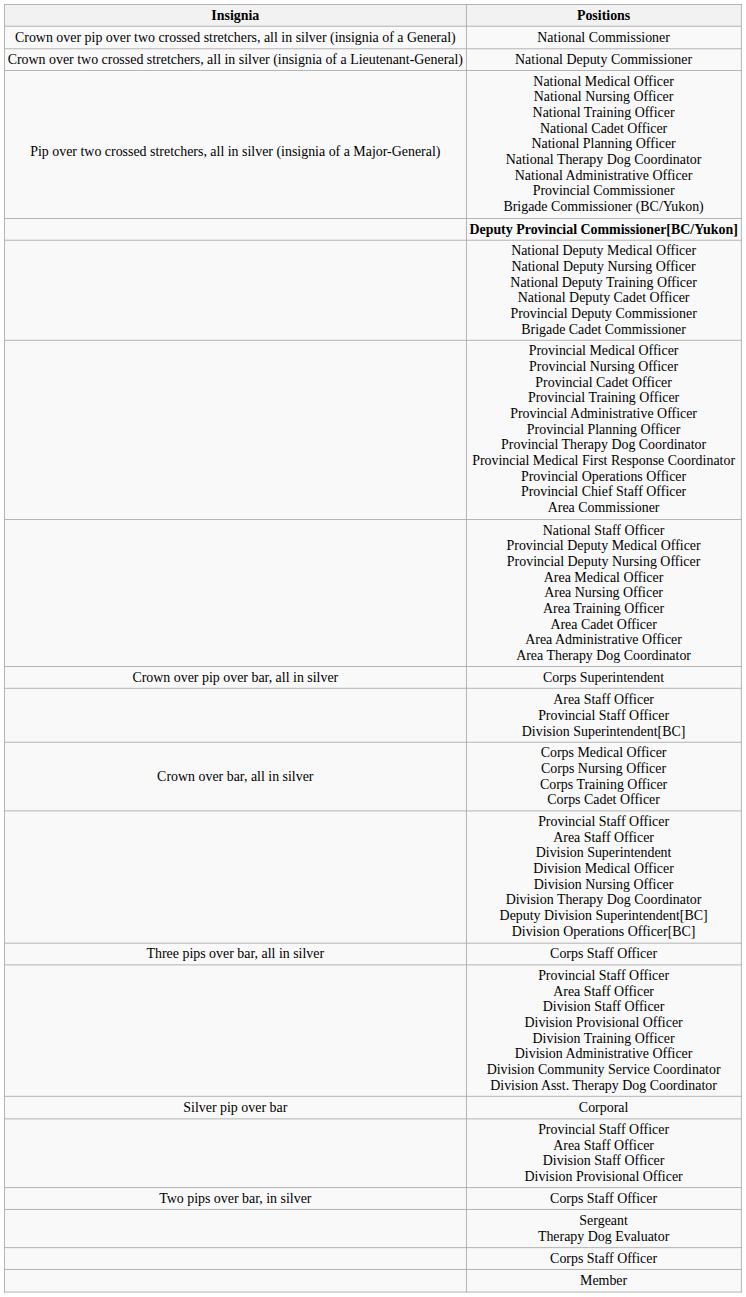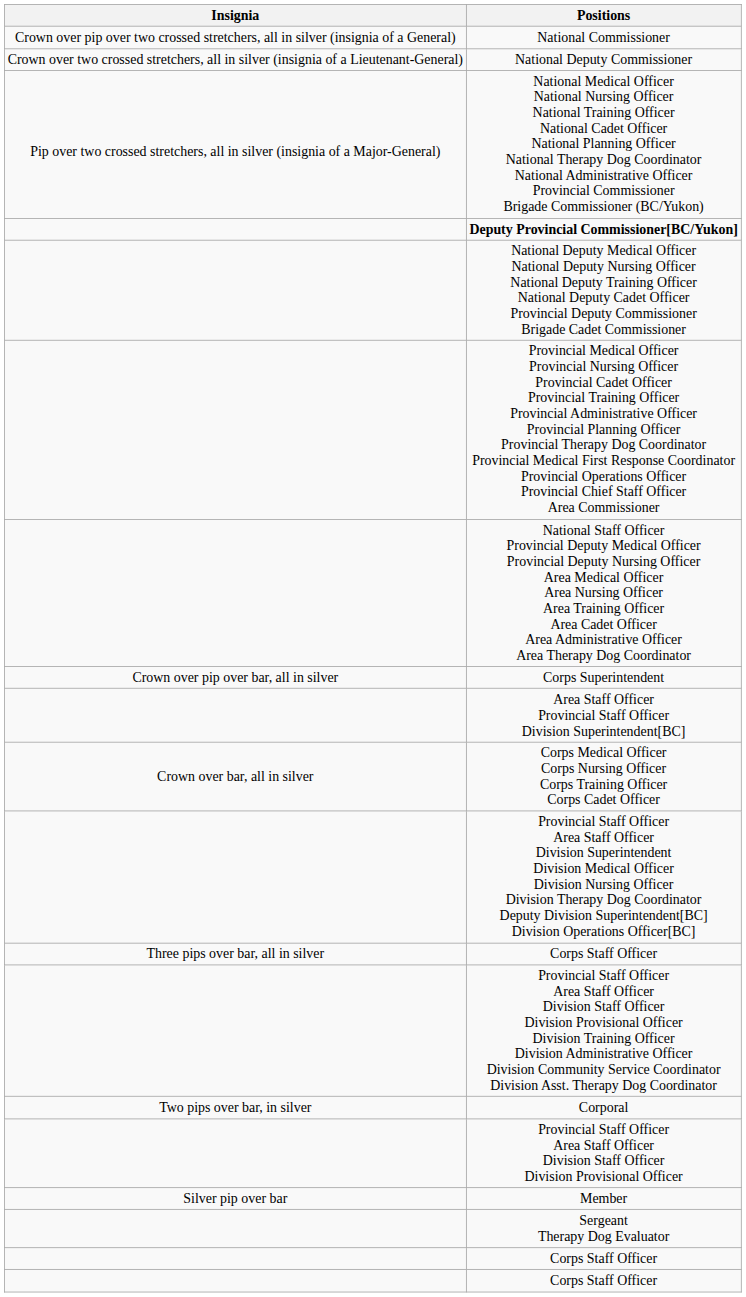(235, 1107) Silver pip over bar -> (235, 1107) Two pips over bar, in silver
(235, 1198) Two pips over bar, in silver -> (235, 1198) Silver pip over bar
(604, 1198) Corps Staff Officer -> (604, 1198) Member
(604, 1280) Member -> (604, 1280) Corps Staff Officer
